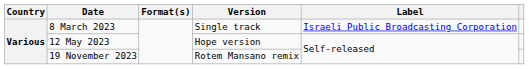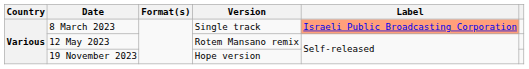(410, 27) no background -> (410, 27) lightsalmon background
(228, 41) Hope version -> (247, 41) Rotem Mansano remix
(247, 56) Rotem Mansano remix -> (228, 56) Hope version
